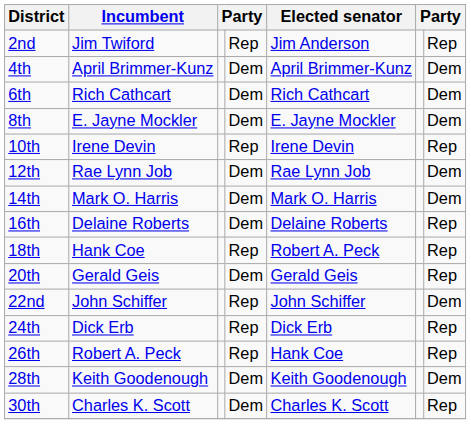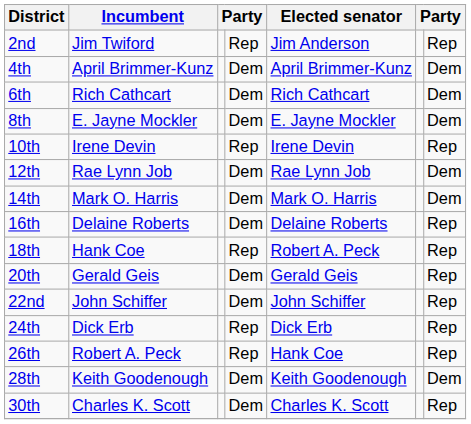(244, 302) Rep -> (246, 302) Dem
(444, 302) Dem -> (442, 302) Rep
